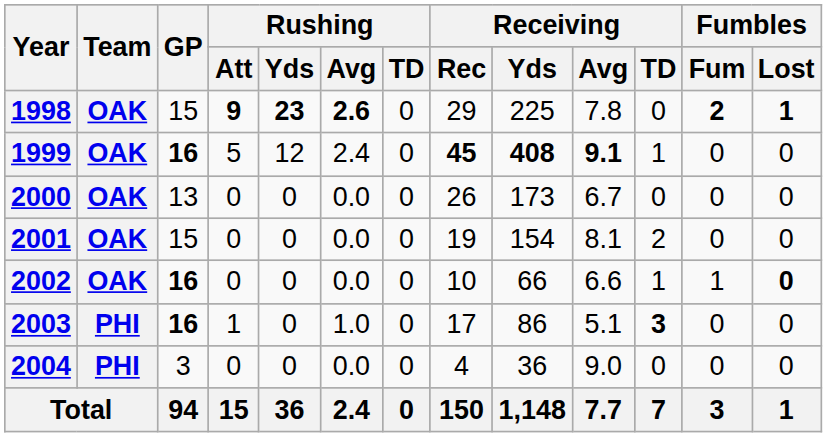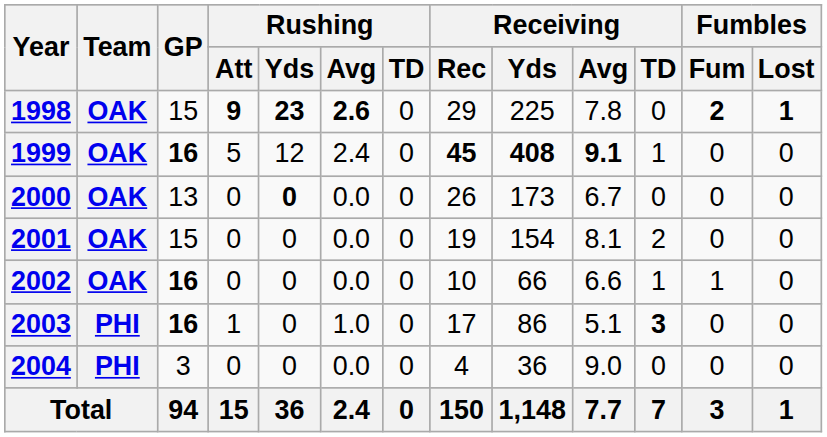(289, 196) normal -> (289, 196) bold
(786, 281) bold -> (786, 281) normal
